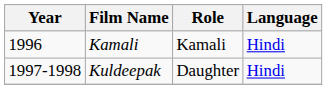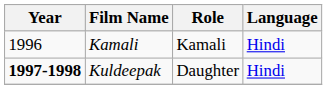(45, 71) normal -> (45, 71) bold
